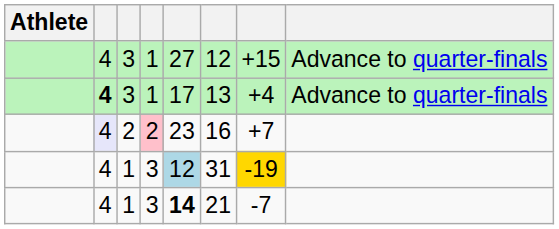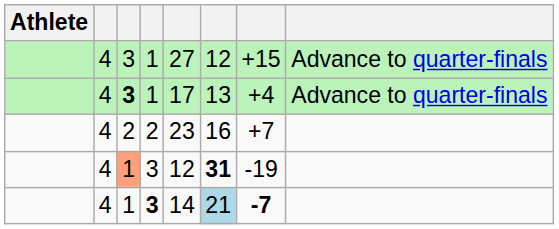(105, 95) bold -> (105, 95) normal
(129, 95) normal -> (129, 95) bold
(105, 132) lavender background -> (105, 132) no background
(152, 132) pink background -> (152, 132) no background
(129, 168) no background -> (129, 168) lightsalmon background
(182, 168) lightblue background -> (182, 168) no background
(218, 168) normal -> (218, 168) bold
(261, 168) gold background -> (261, 168) no background
(152, 205) normal -> (152, 205) bold
(182, 205) bold -> (182, 205) normal
(218, 205) no background -> (218, 205) lightblue background
(261, 205) normal -> (261, 205) bold
